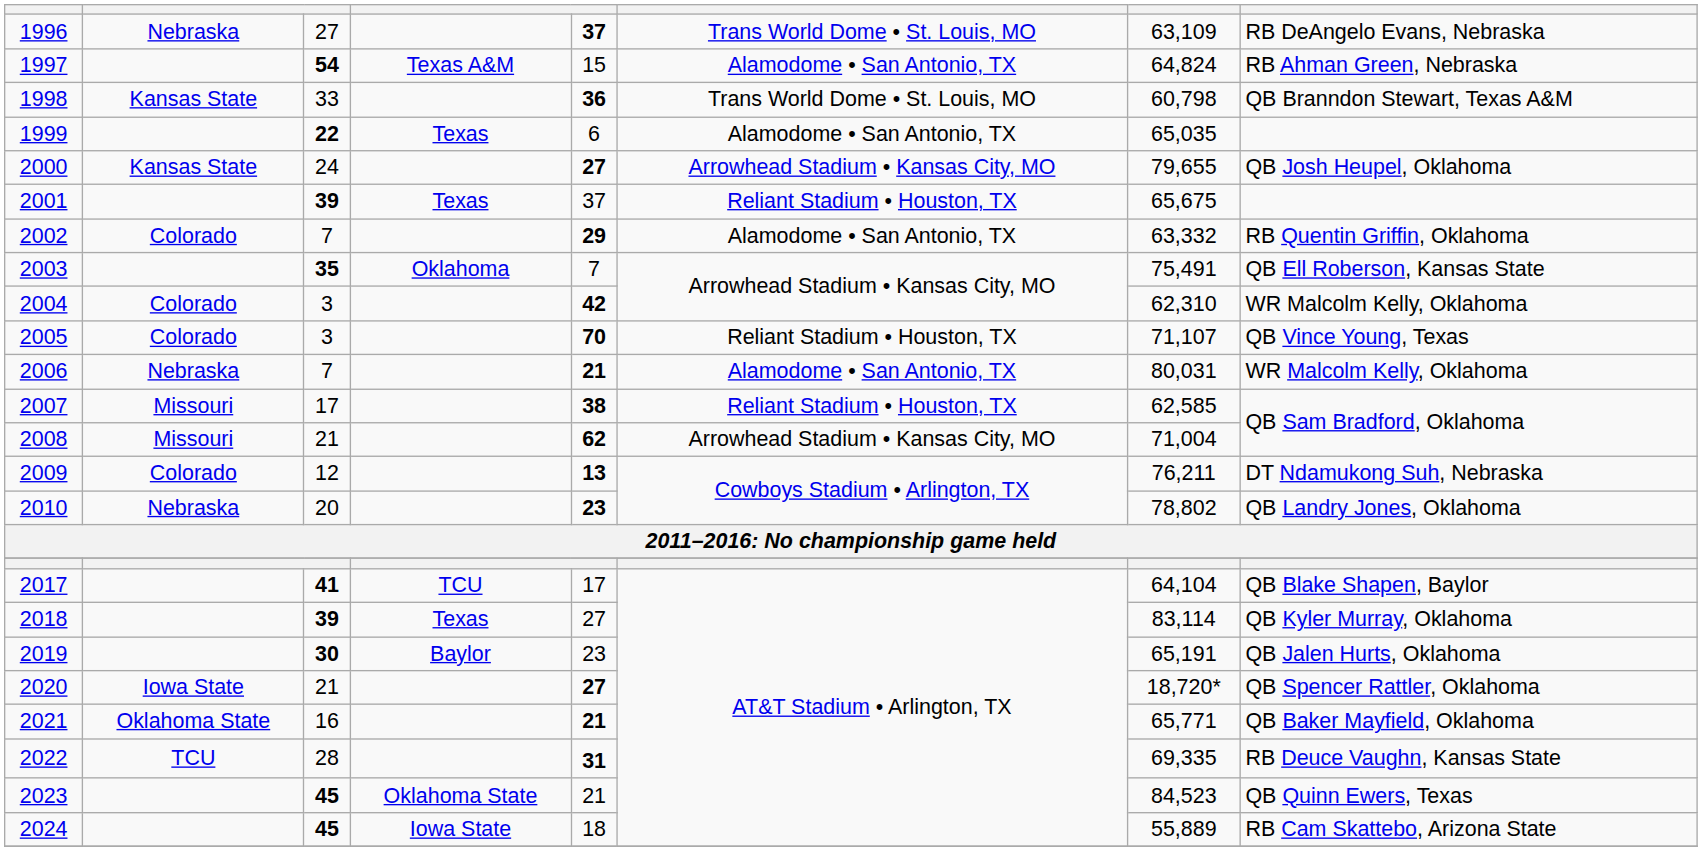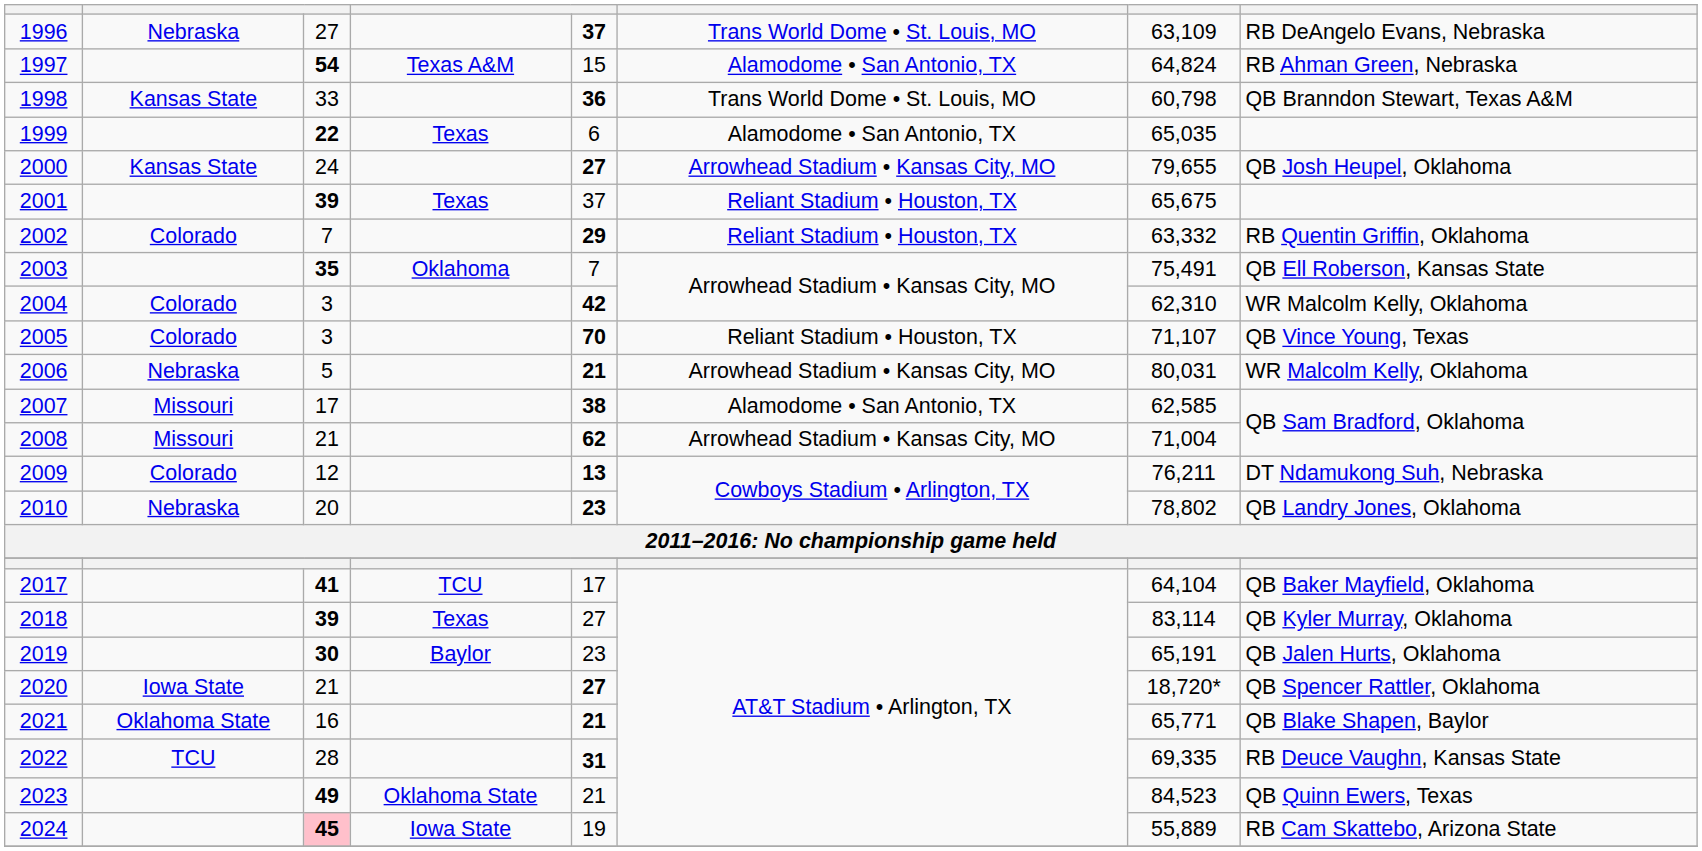(872, 235) Alamodome • San Antonio, TX -> (872, 235) Reliant Stadium • Houston, TX
(327, 371) 7 -> (327, 371) 5
(872, 371) Alamodome • San Antonio, TX -> (872, 371) Arrowhead Stadium • Kansas City, MO
(872, 405) Reliant Stadium • Houston, TX -> (872, 405) Alamodome • San Antonio, TX
(1367, 585) QB Blake Shapen, Baylor -> (1390, 585) QB Baker Mayfield, Oklahoma
(1390, 721) QB Baker Mayfield, Oklahoma -> (1367, 721) QB Blake Shapen, Baylor
(327, 795) 45 -> (327, 795) 49
(327, 829) no background -> (327, 829) pink background
(594, 829) 18 -> (594, 829) 19
